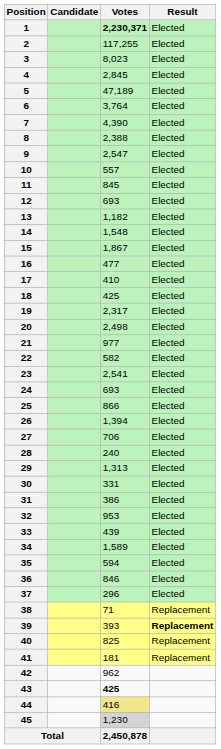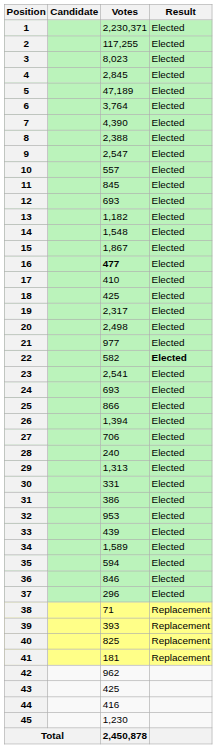(125, 28) bold -> (125, 28) normal
(111, 264) normal -> (111, 264) bold
(168, 358) normal -> (169, 358) bold
(182, 625) bold -> (181, 625) normal
(111, 688) bold -> (111, 688) normal
(111, 704) khaki background -> (111, 704) no background
(115, 720) lightgrey background -> (115, 720) no background
